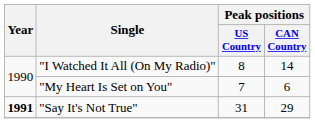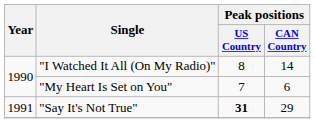(20, 107) bold -> (20, 107) normal
(241, 107) normal -> (241, 107) bold
